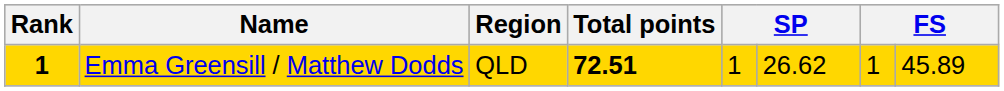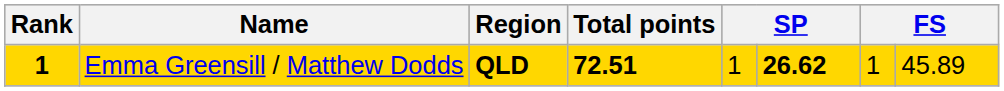(501, 65) normal -> (502, 65) bold
(795, 65) normal -> (795, 65) bold
